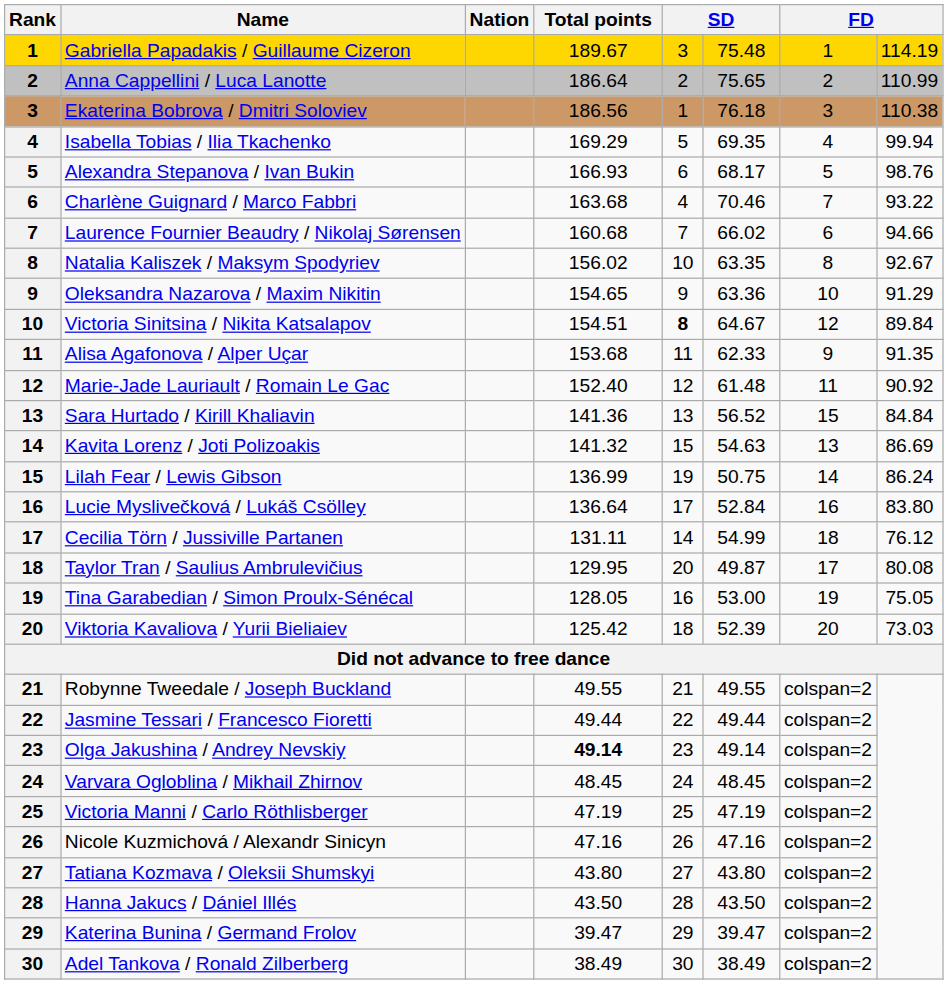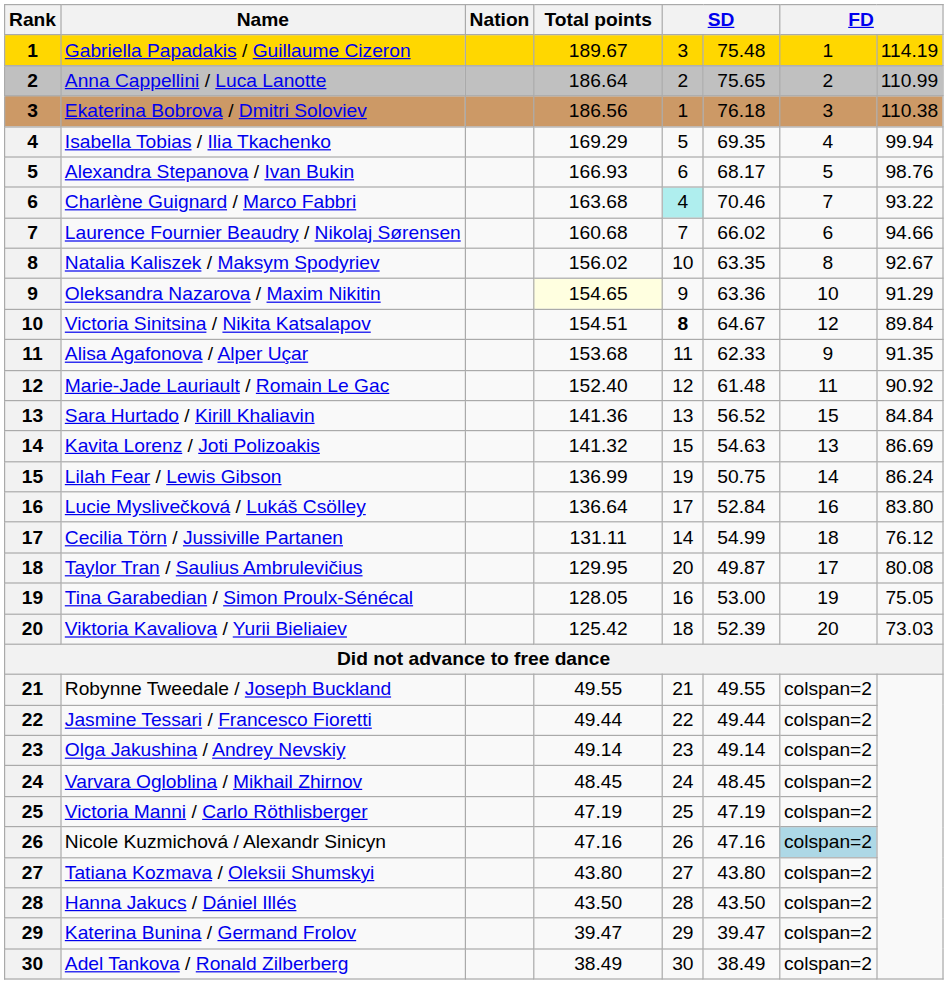(683, 202) no background -> (683, 202) paleturquoise background
(598, 293) no background -> (598, 293) lightyellow background
(598, 750) bold -> (598, 750) normal
(828, 841) no background -> (828, 841) lightblue background
